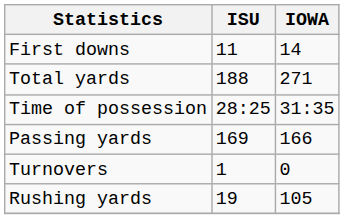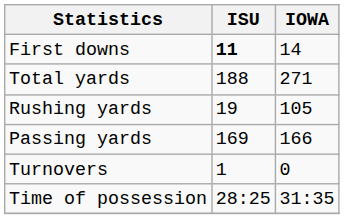(227, 50) normal -> (227, 50) bold
rows swapped: (81, 199) <-> (108, 109)
